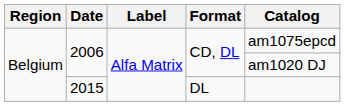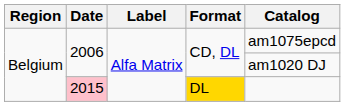(87, 88) no background -> (87, 88) pink background
(199, 88) no background -> (199, 88) gold background
